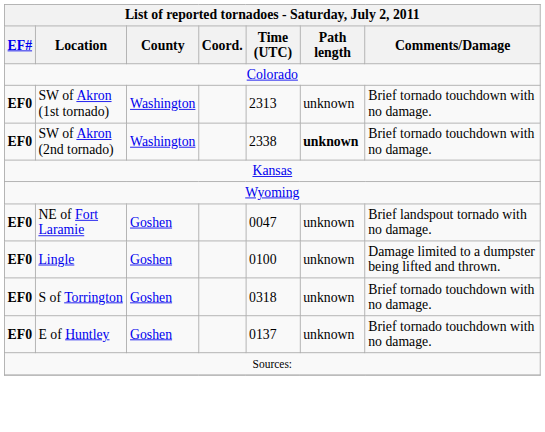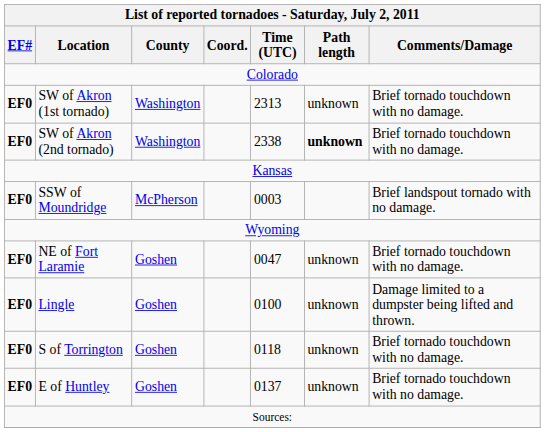+ row: (72, 200)
(448, 222) Brief landspout tornado with no damage. -> (441, 259) Brief tornado touchdown with no damage.
(263, 296) 0318 -> (267, 349) 0118
